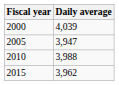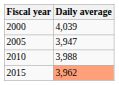(66, 73) no background -> (66, 73) lightsalmon background
